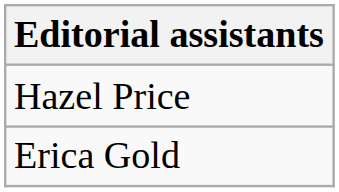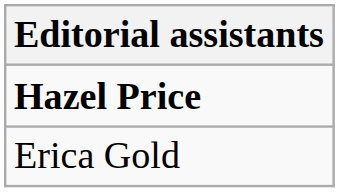(102, 95) normal -> (108, 95) bold
